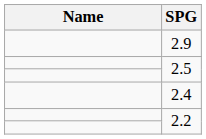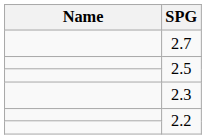(181, 43) 2.9 -> (181, 43) 2.7
(181, 95) 2.4 -> (181, 95) 2.3
